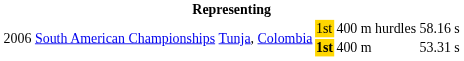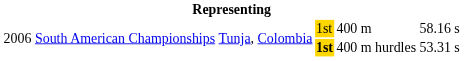(376, 28) 400 m hurdles -> (354, 28) 400 m
(354, 47) 400 m -> (376, 47) 400 m hurdles
